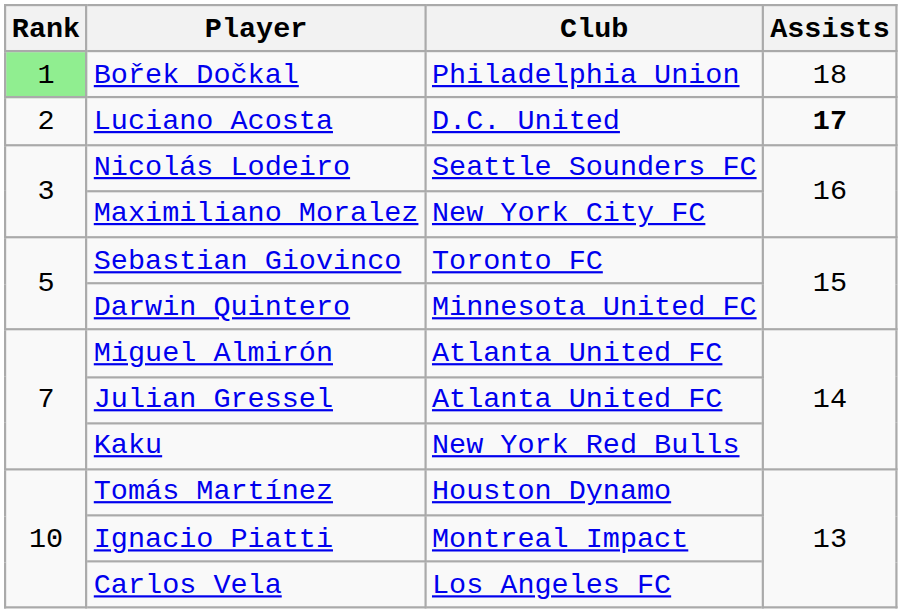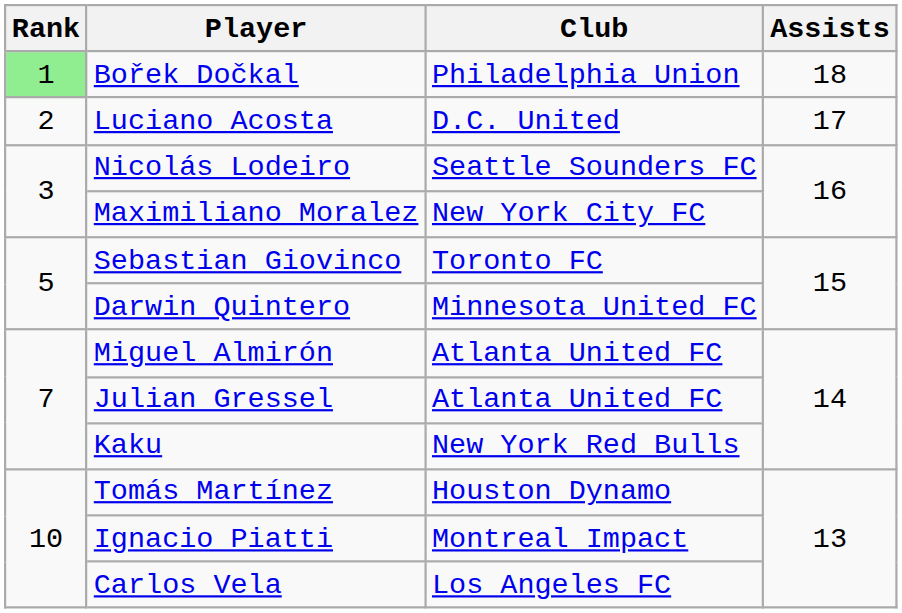(830, 121) bold -> (830, 121) normal
